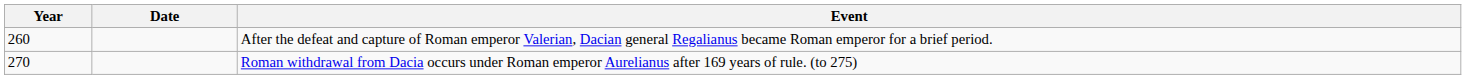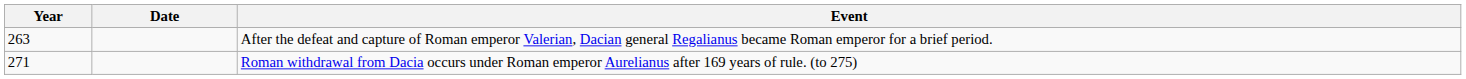(19, 39) 260 -> (19, 39) 263
(19, 62) 270 -> (19, 62) 271
